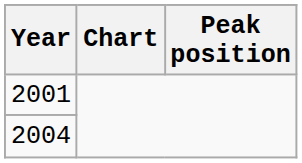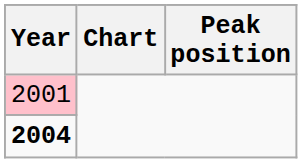(41, 95) no background -> (41, 95) pink background
(41, 136) normal -> (41, 136) bold
